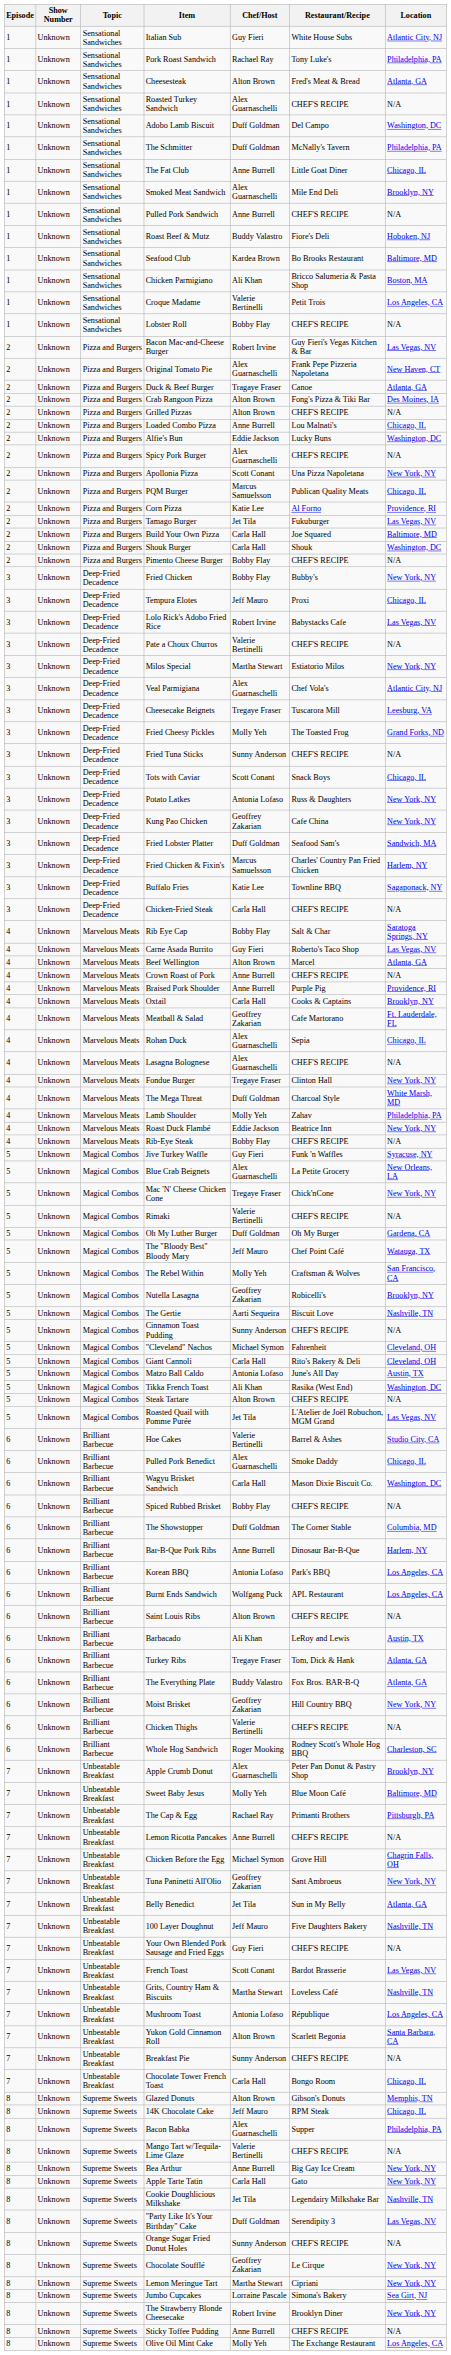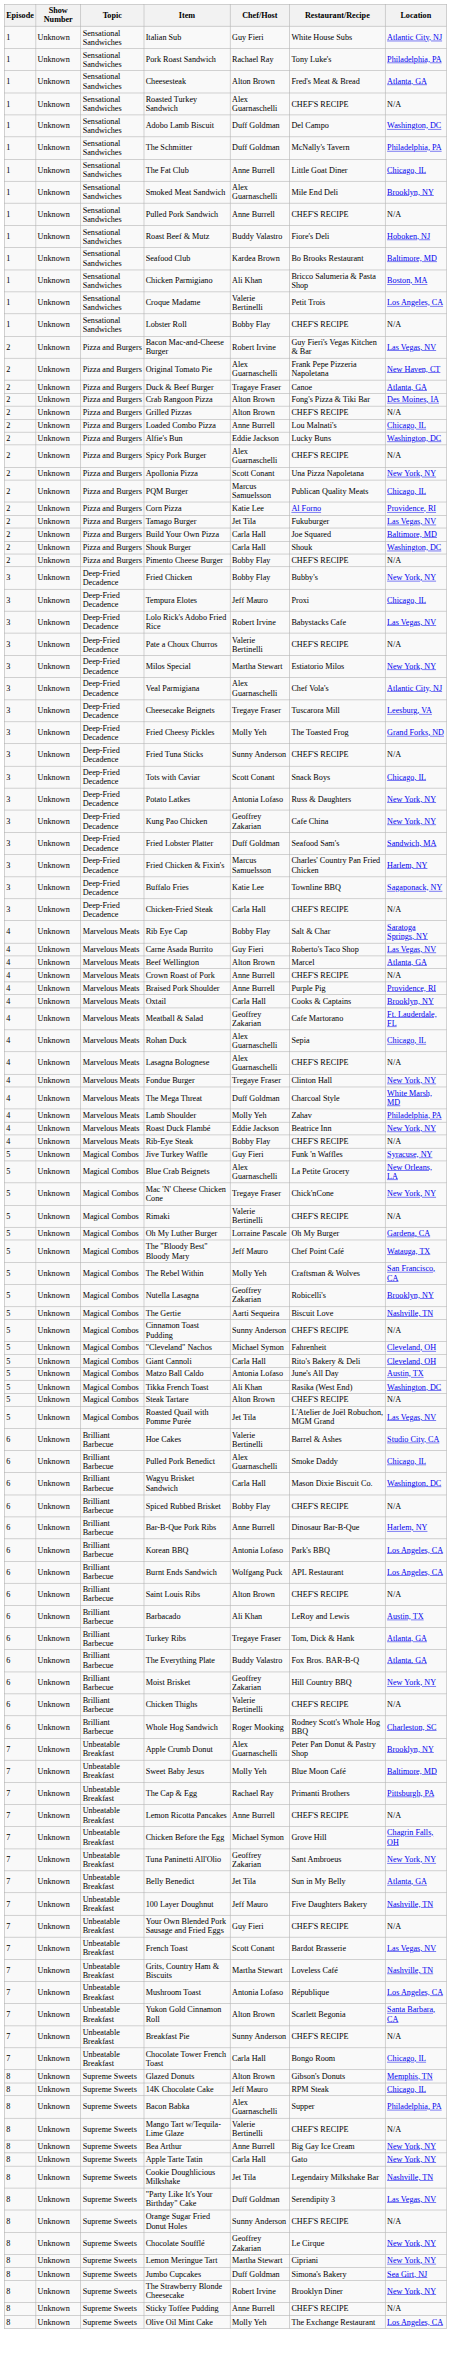(256, 1233) Duff Goldman -> (259, 1233) Lorraine Pascale
- row: (174, 1528)
(259, 2296) Lorraine Pascale -> (256, 2274) Duff Goldman
